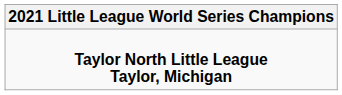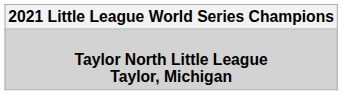(171, 68) no background -> (171, 68) lightgrey background
